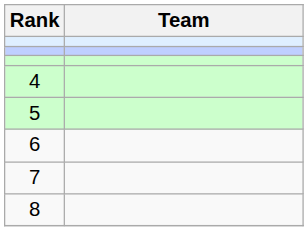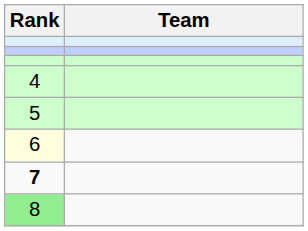(35, 145) no background -> (35, 145) lightyellow background
(35, 177) normal -> (35, 177) bold
(35, 209) no background -> (35, 209) lightgreen background
